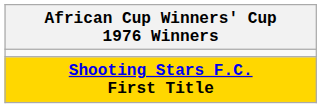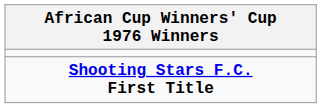(161, 80) gold background -> (161, 80) no background
